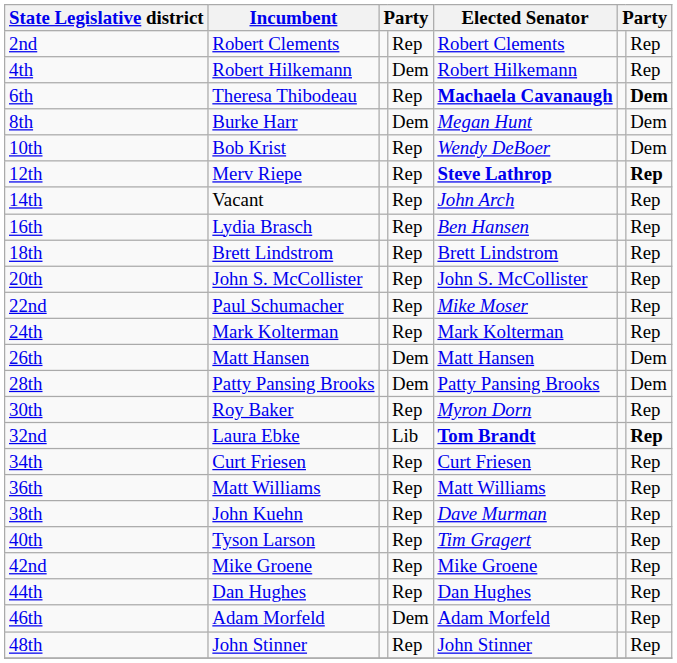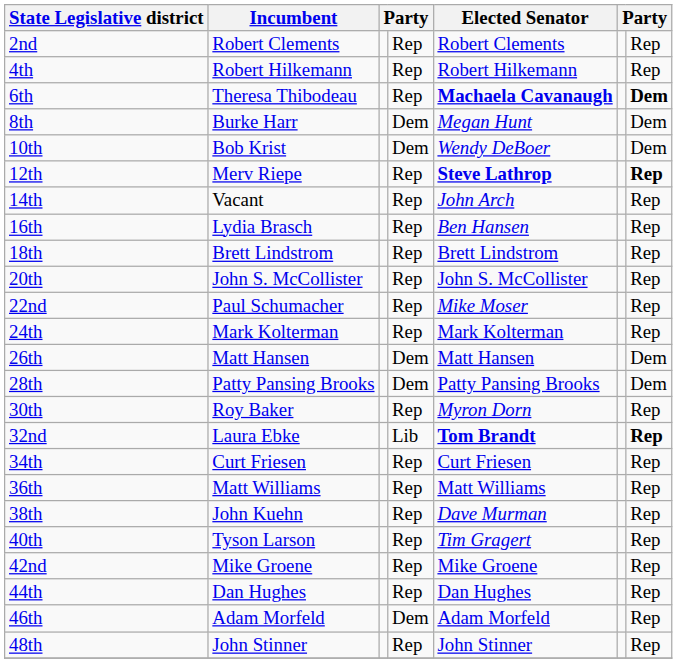(410, 69) Dem -> (407, 69) Rep
(407, 148) Rep -> (410, 148) Dem
